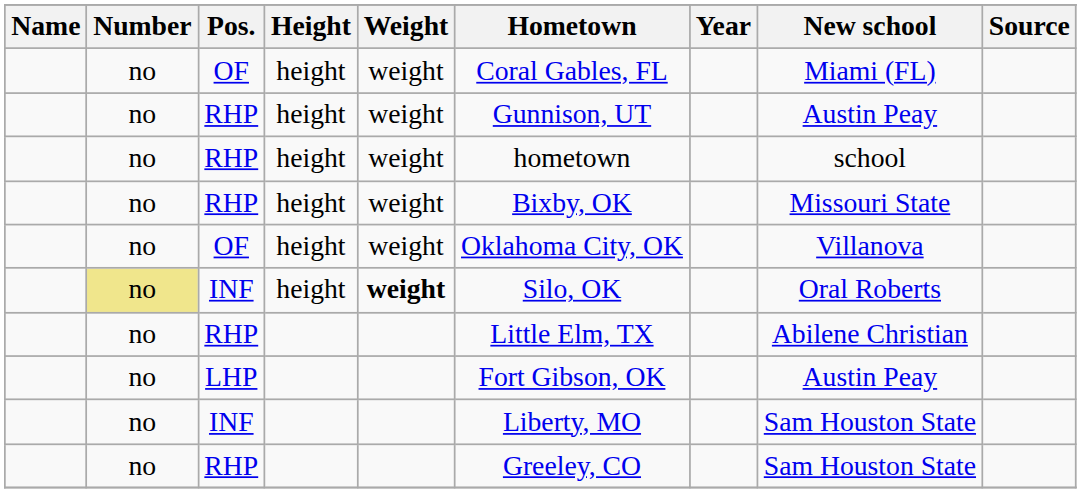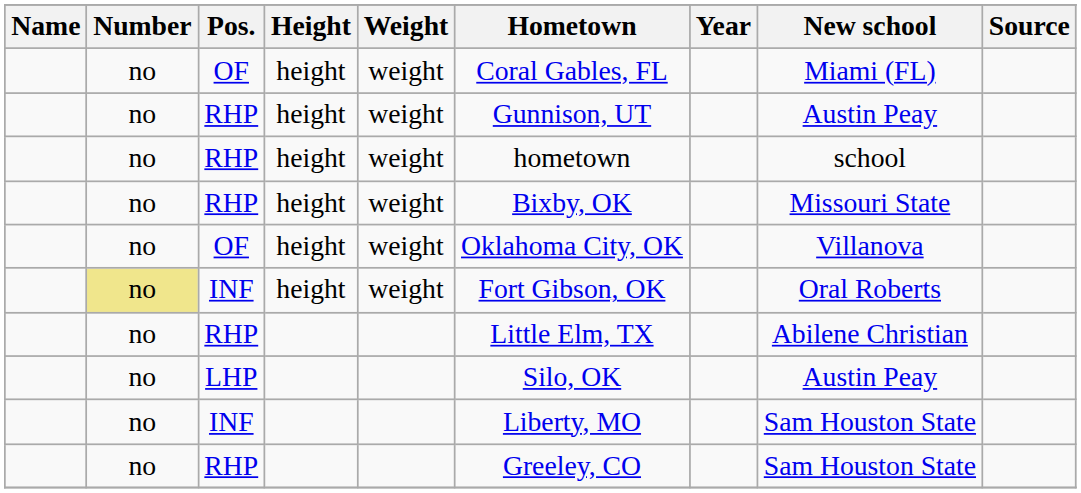(406, 289) bold -> (406, 289) normal
(572, 289) Silo, OK -> (572, 289) Fort Gibson, OK
(572, 377) Fort Gibson, OK -> (572, 377) Silo, OK
